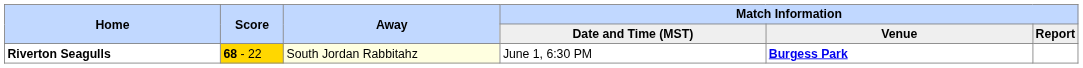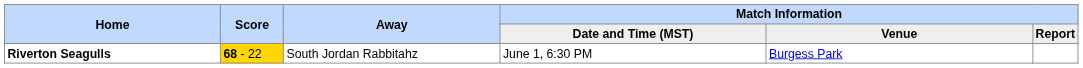(352, 53) lightyellow background -> (352, 53) no background
(808, 53) bold -> (806, 53) normal
